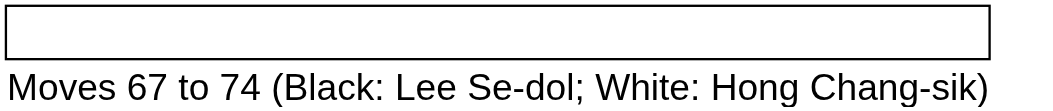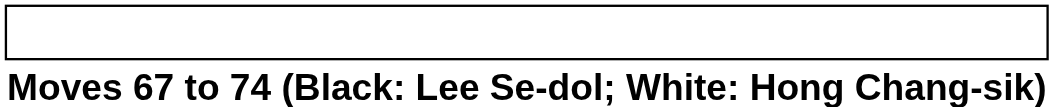(498, 87) normal -> (527, 87) bold
